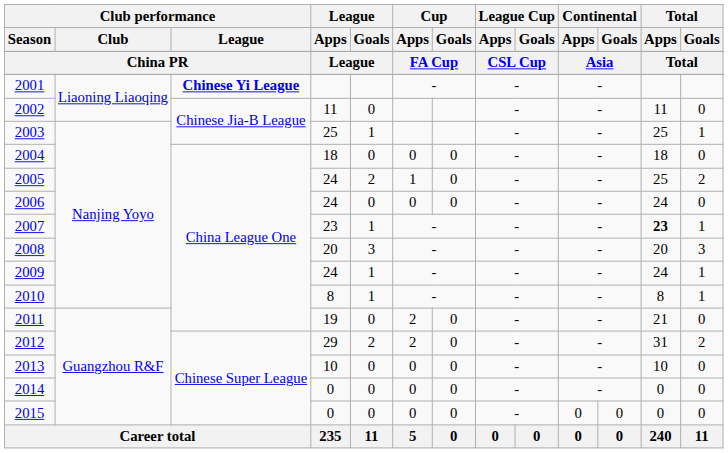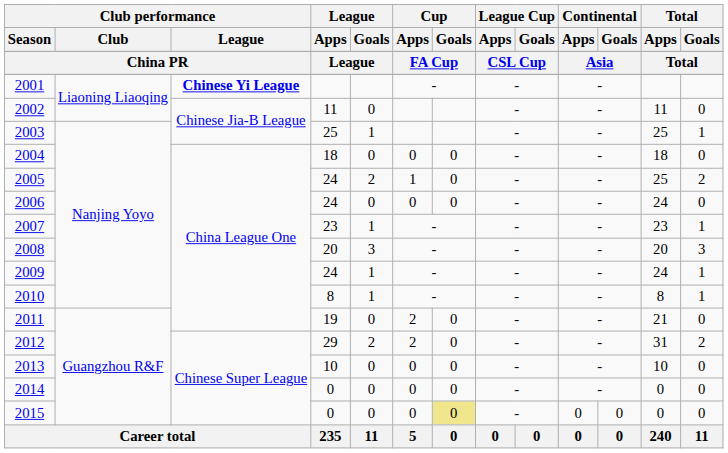(660, 226) bold -> (660, 226) normal
(454, 413) no background -> (454, 413) khaki background
